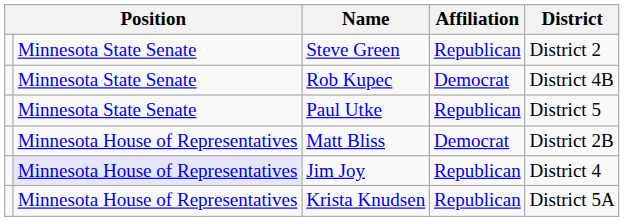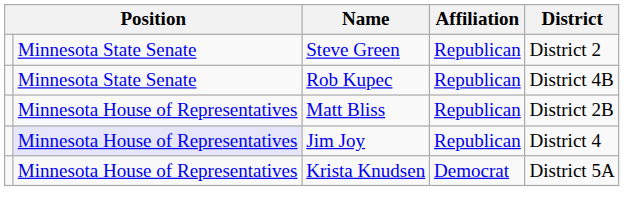(472, 79) Democrat -> (477, 79) Republican
- row: (344, 110)
(472, 140) Democrat -> (477, 110) Republican
(477, 200) Republican -> (472, 170) Democrat
